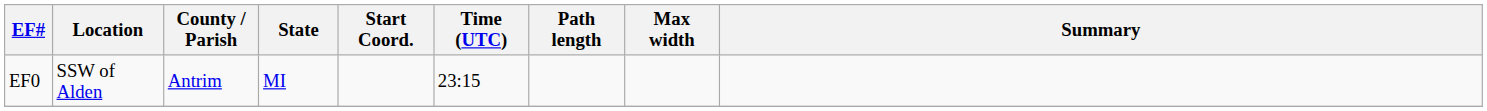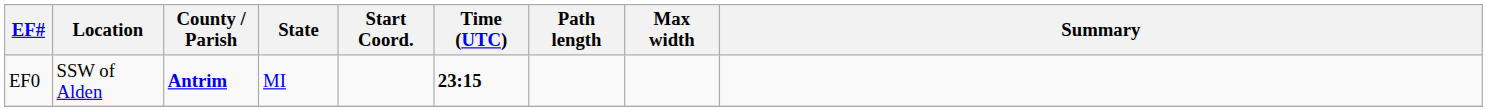(195, 80) normal -> (197, 80) bold
(459, 80) normal -> (460, 80) bold
